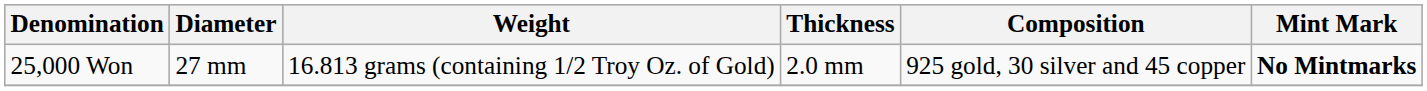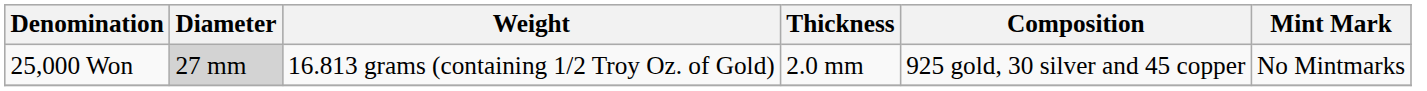(211, 64) no background -> (211, 64) lightgrey background
(1337, 64) bold -> (1331, 64) normal
